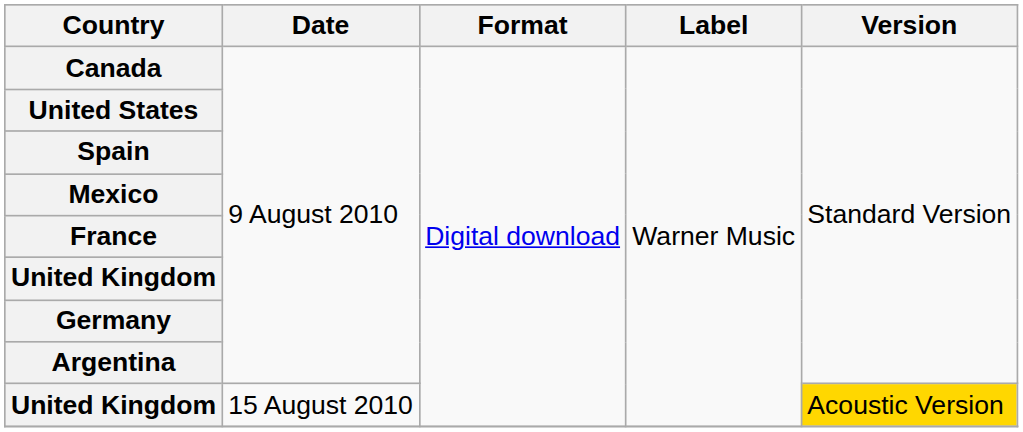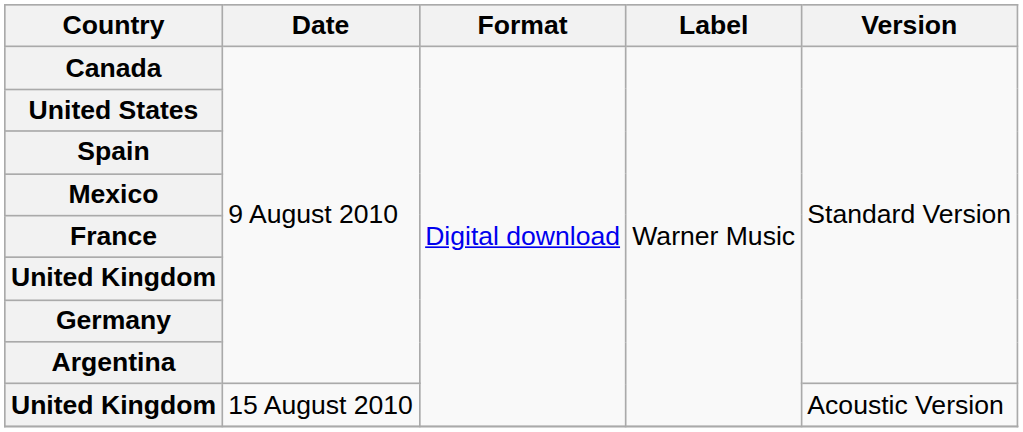(906, 404) gold background -> (906, 404) no background
